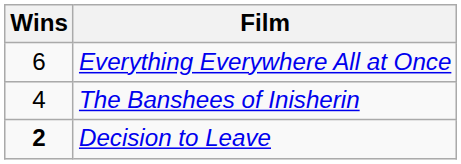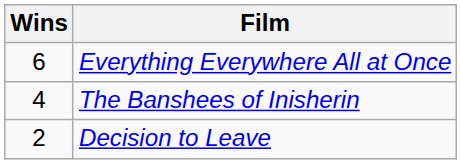(39, 138) bold -> (39, 138) normal
